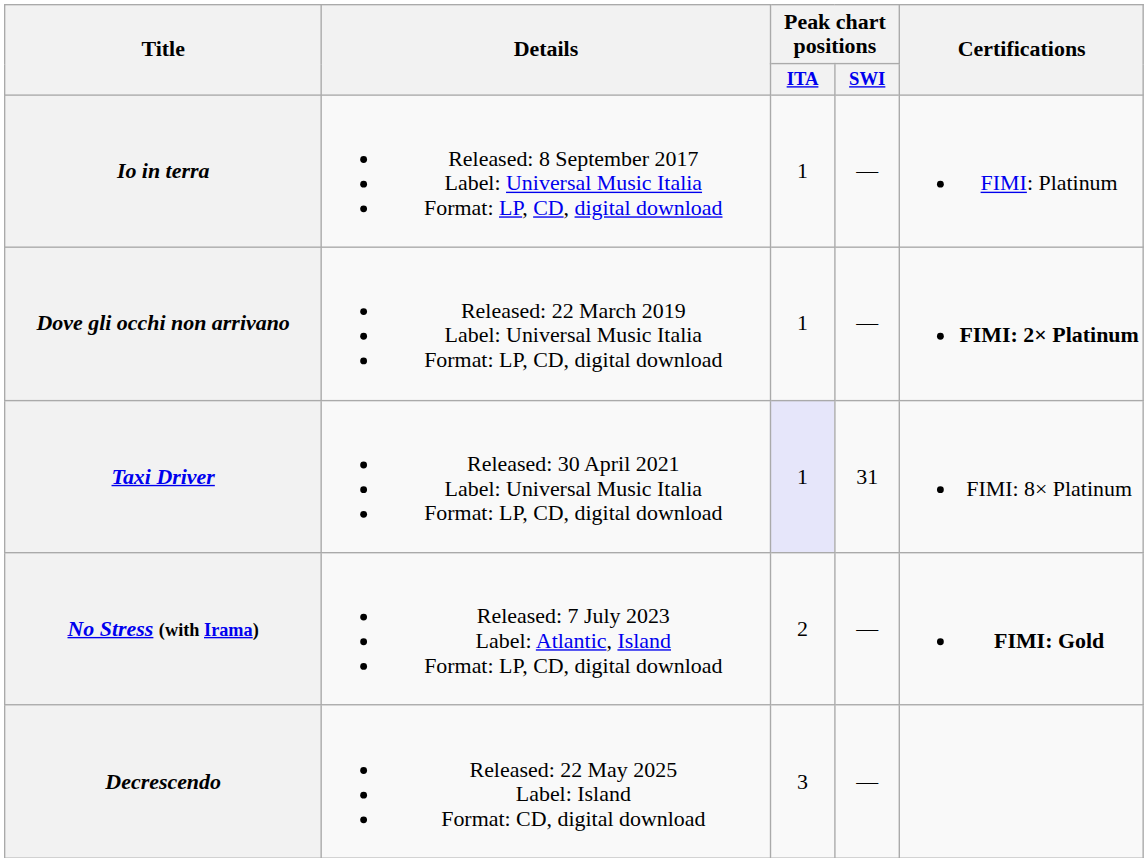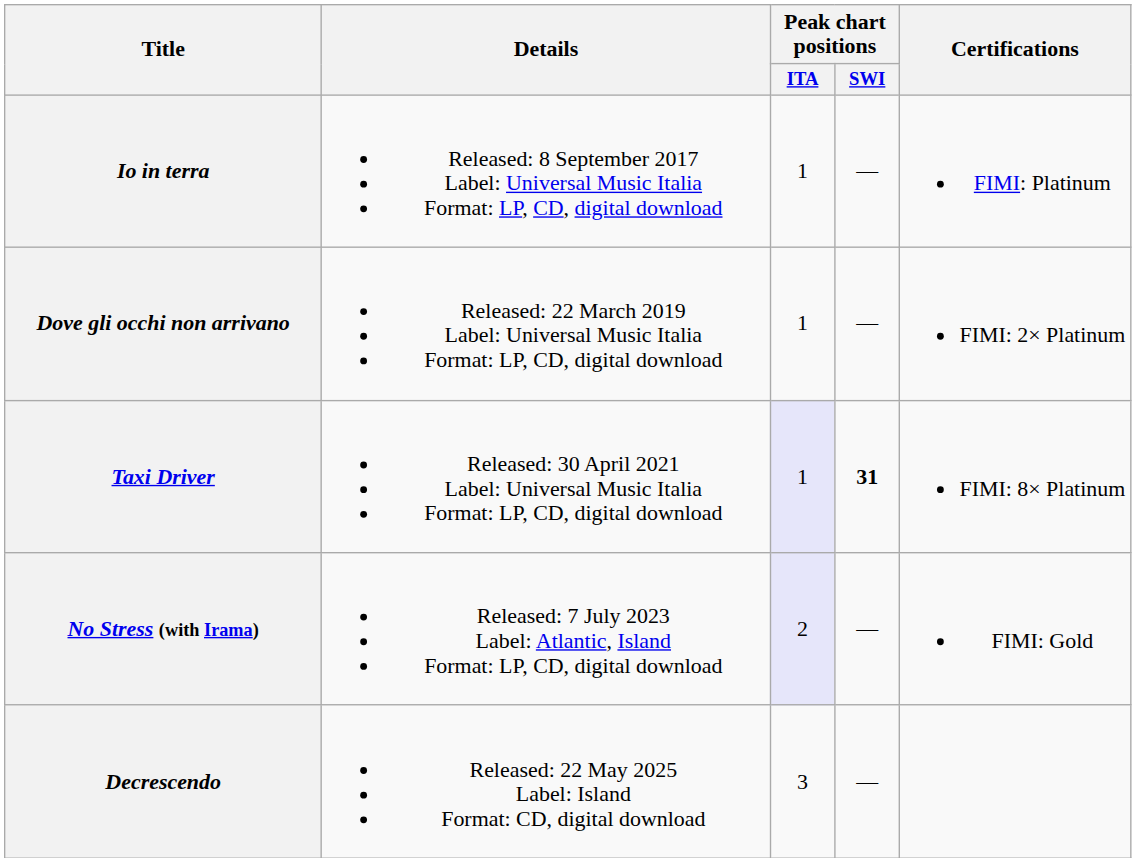(1022, 336) bold -> (1015, 336) normal
(867, 476) normal -> (867, 476) bold
(803, 628) no background -> (803, 628) lavender background
(1022, 641) bold -> (1015, 641) normal
